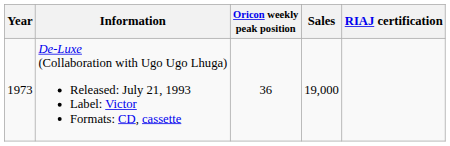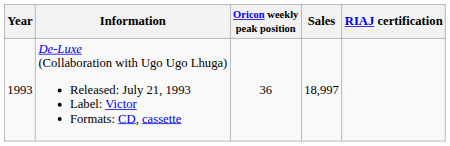(20, 89) 1973 -> (20, 89) 1993
(322, 89) 19,000 -> (322, 89) 18,997
